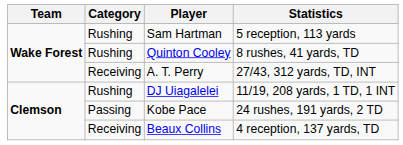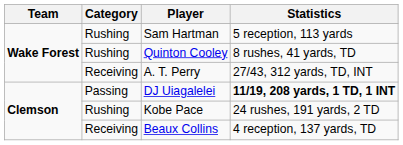(110, 91) Rushing -> (106, 91) Passing
(316, 91) normal -> (314, 91) bold
(109, 110) Passing -> (107, 110) Rushing
